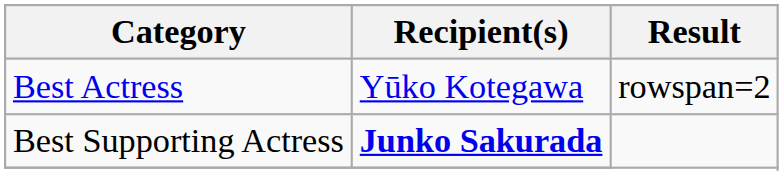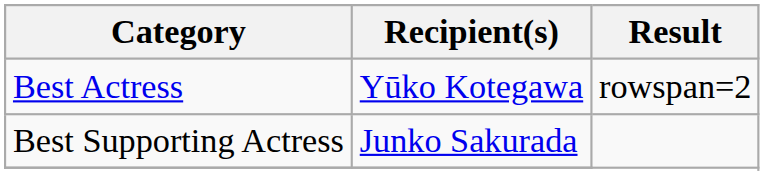(481, 140) bold -> (469, 140) normal
